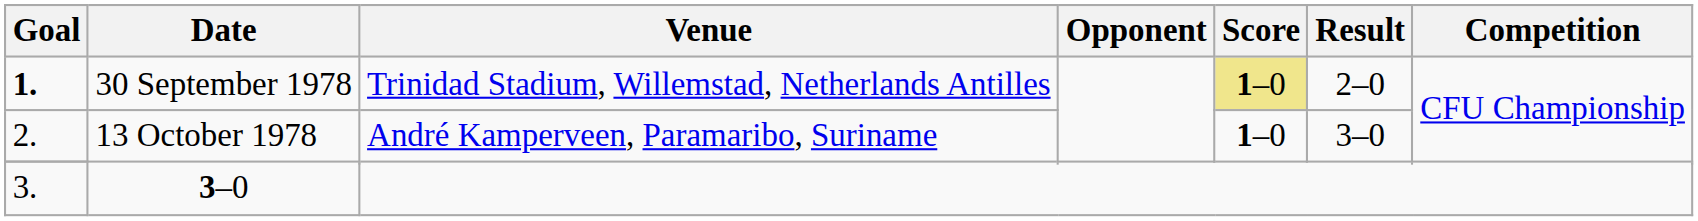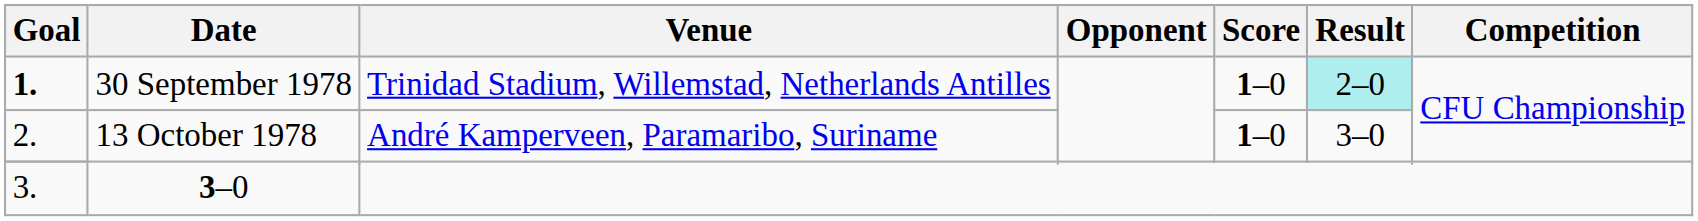(1261, 82) khaki background -> (1261, 82) no background
(1360, 82) no background -> (1360, 82) paleturquoise background
